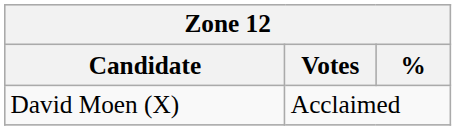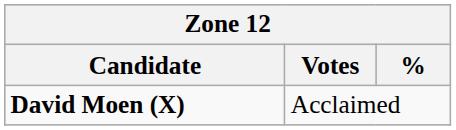(95, 104) normal -> (98, 104) bold
